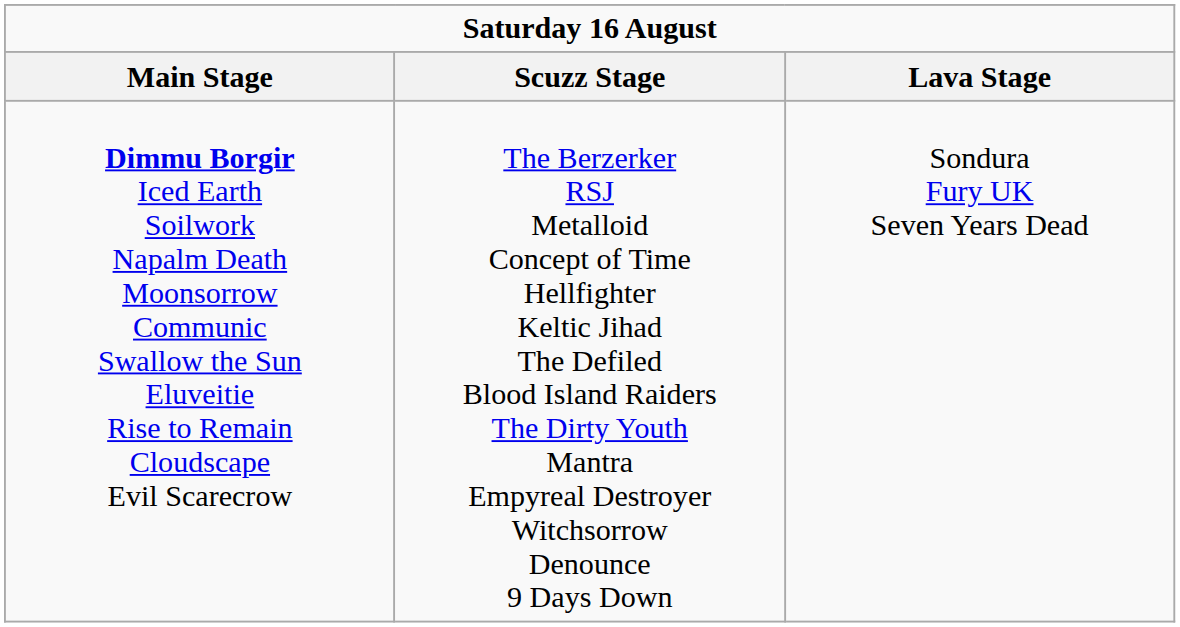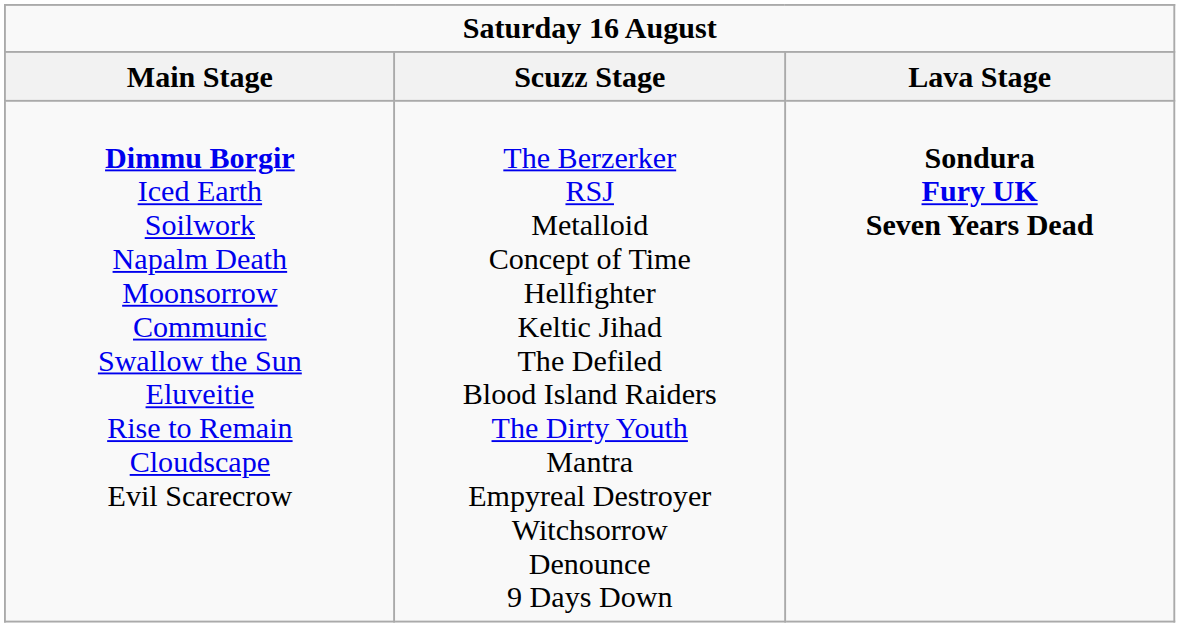(980, 191) normal -> (980, 191) bold
